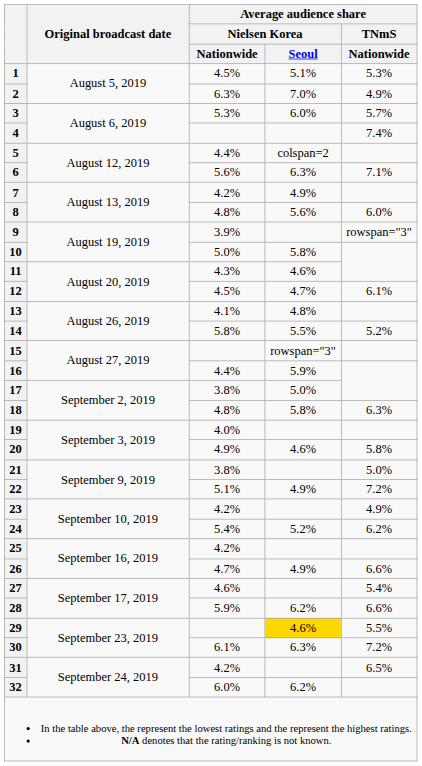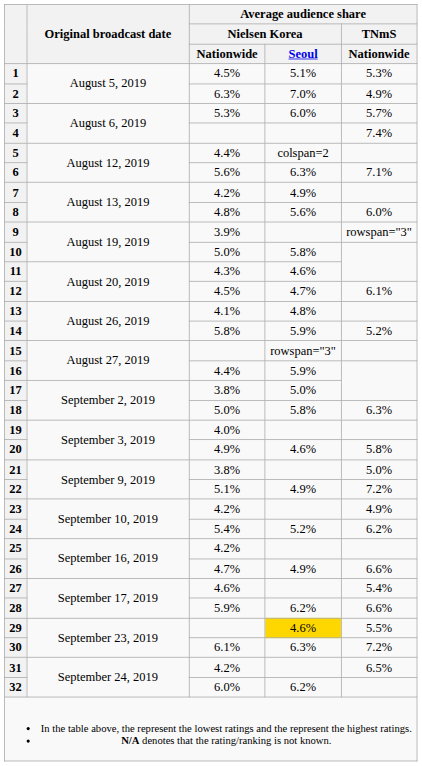(303, 331) 5.5% -> (303, 331) 5.9%
(227, 410) 4.8% -> (227, 410) 5.0%
